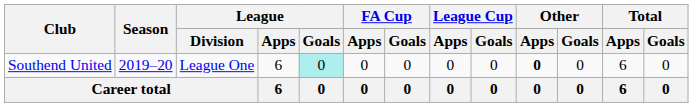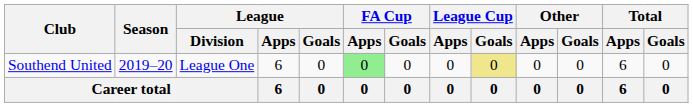(321, 65) paleturquoise background -> (321, 65) no background
(364, 65) no background -> (364, 65) lightgreen background
(494, 65) no background -> (494, 65) khaki background
(537, 65) bold -> (537, 65) normal
